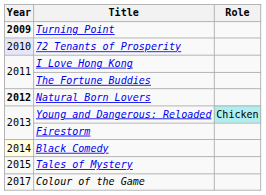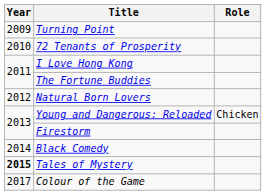(19, 29) bold -> (19, 29) normal
(19, 46) lavender background -> (19, 46) no background
(19, 97) bold -> (19, 97) normal
(237, 114) paleturquoise background -> (237, 114) no background
(19, 148) lightyellow background -> (19, 148) no background
(19, 165) normal -> (19, 165) bold
